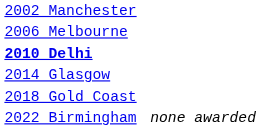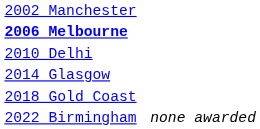(66, 32) normal -> (66, 32) bold
(48, 54) bold -> (48, 54) normal
